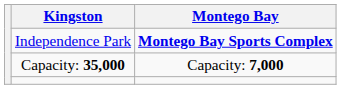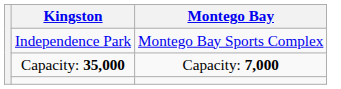(235, 40) bold -> (231, 40) normal
